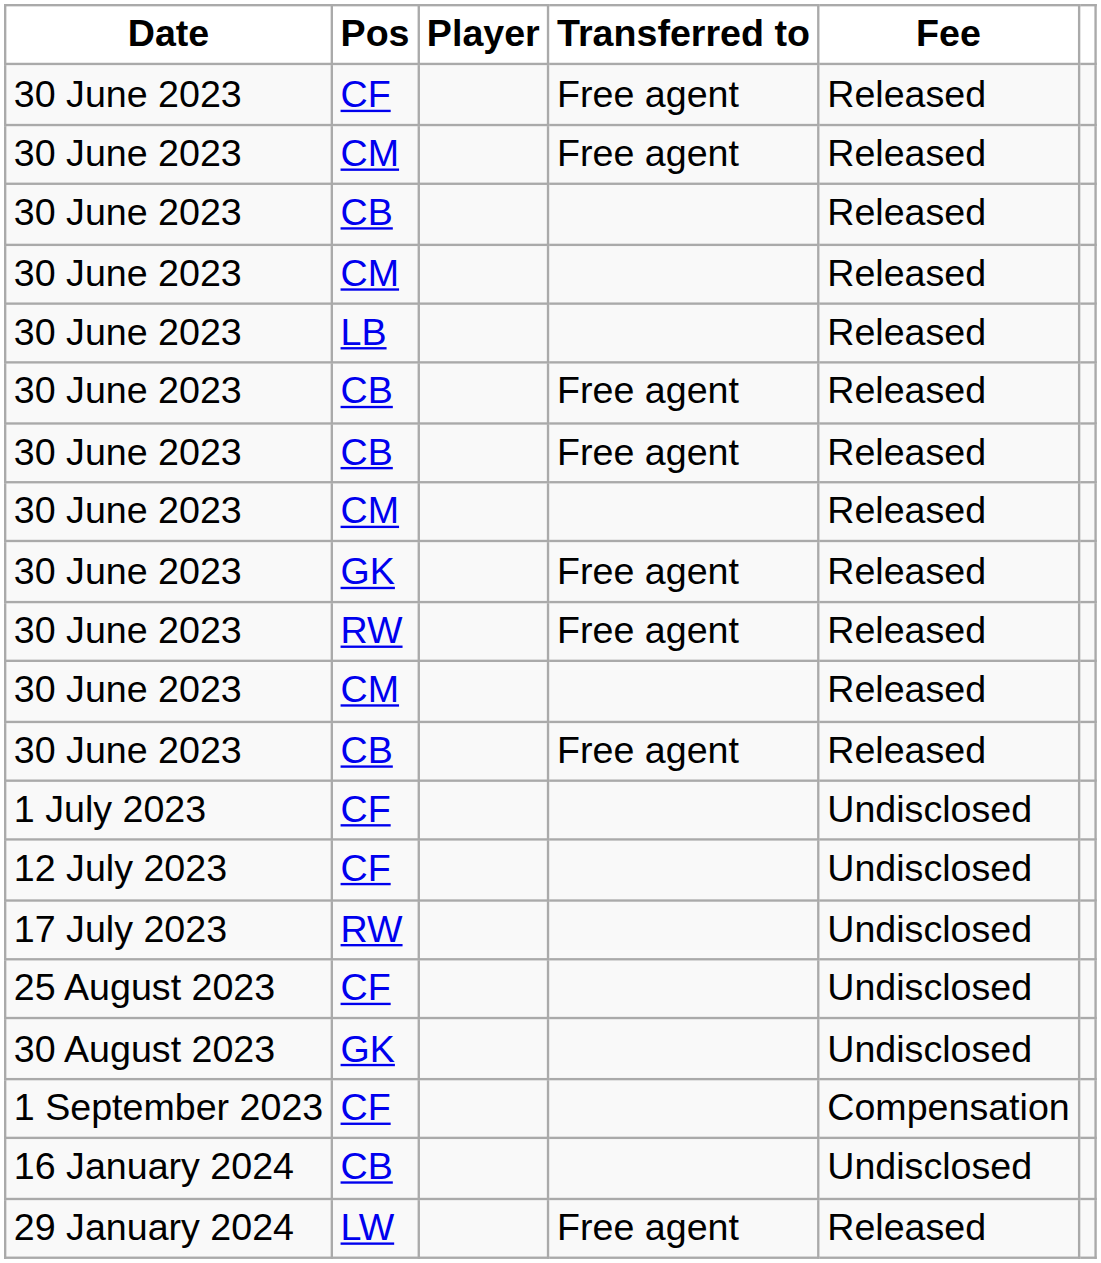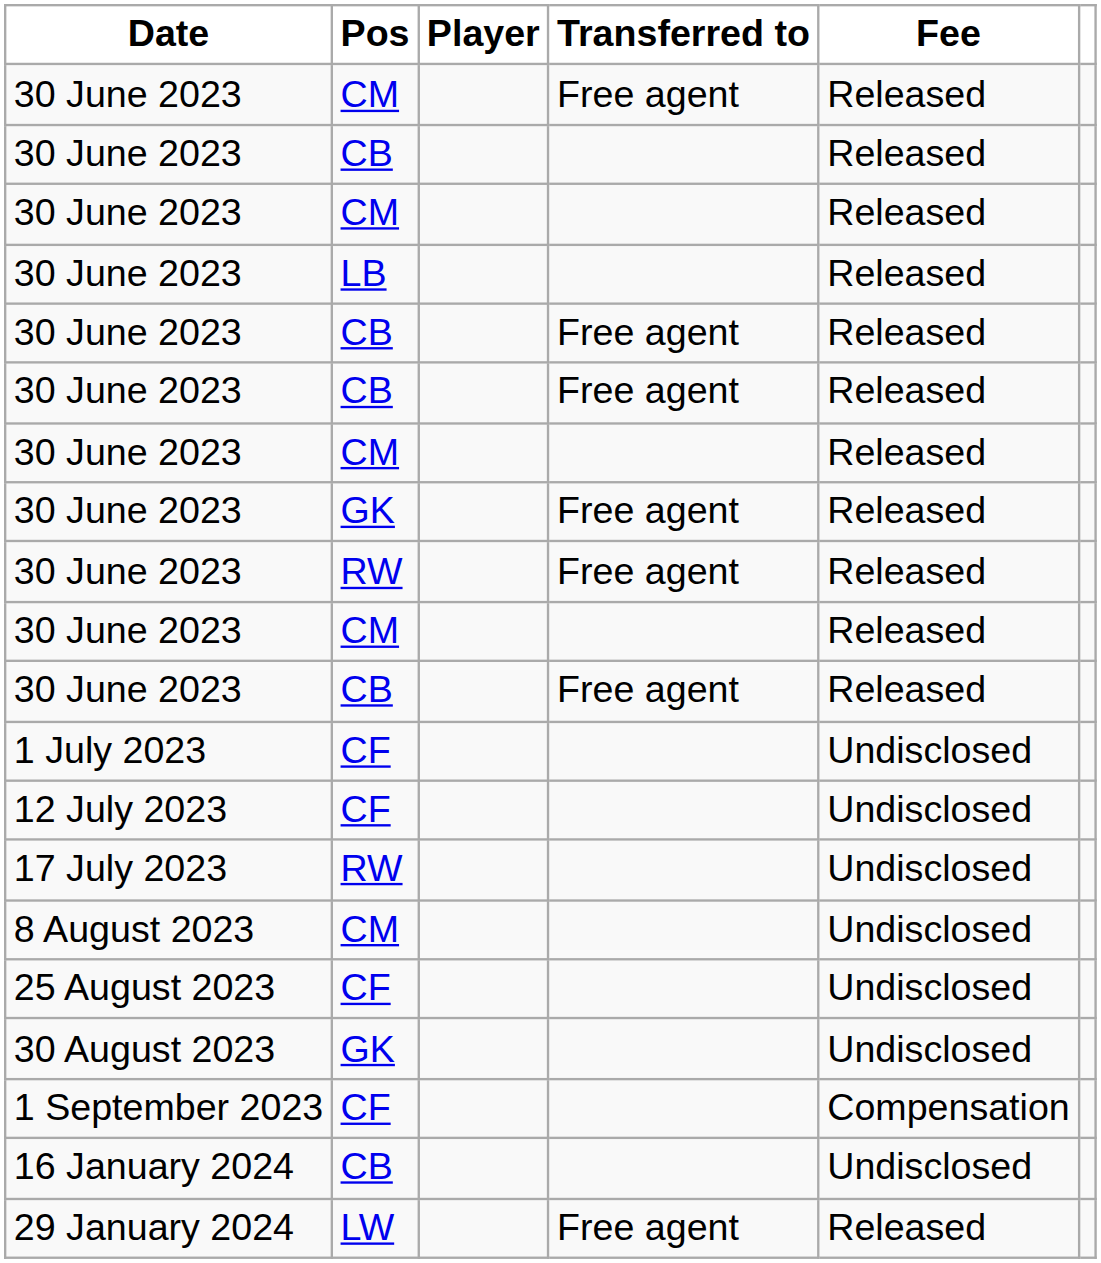- row: (128, 93)
+ row: (134, 928)
